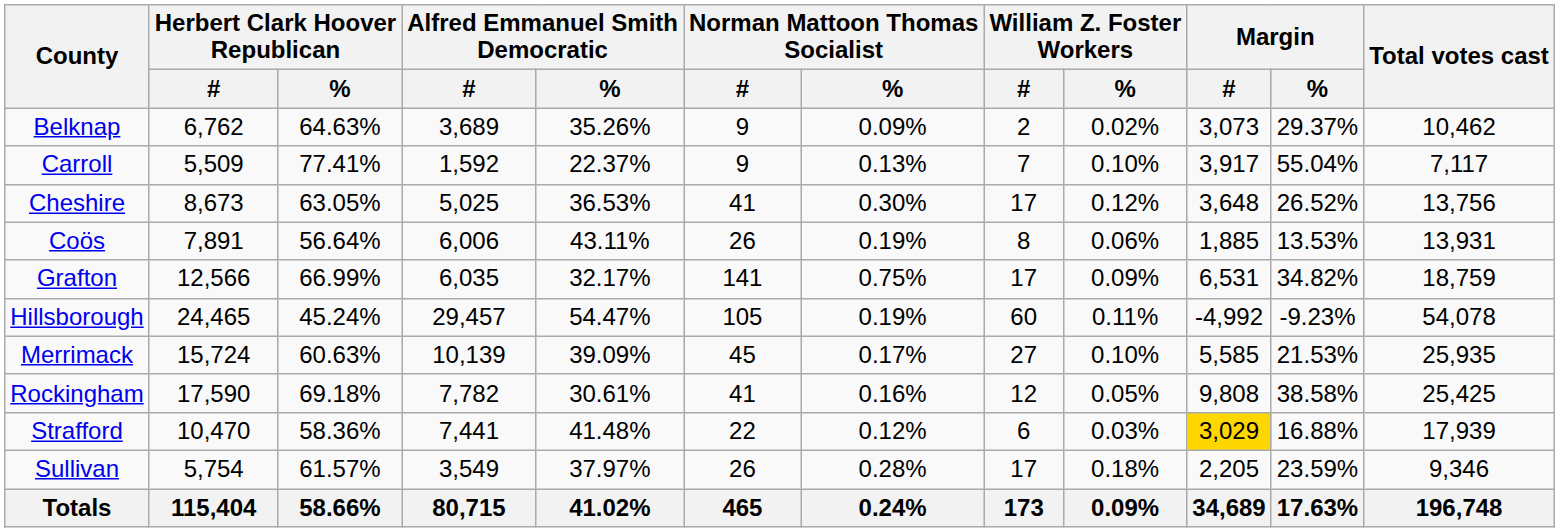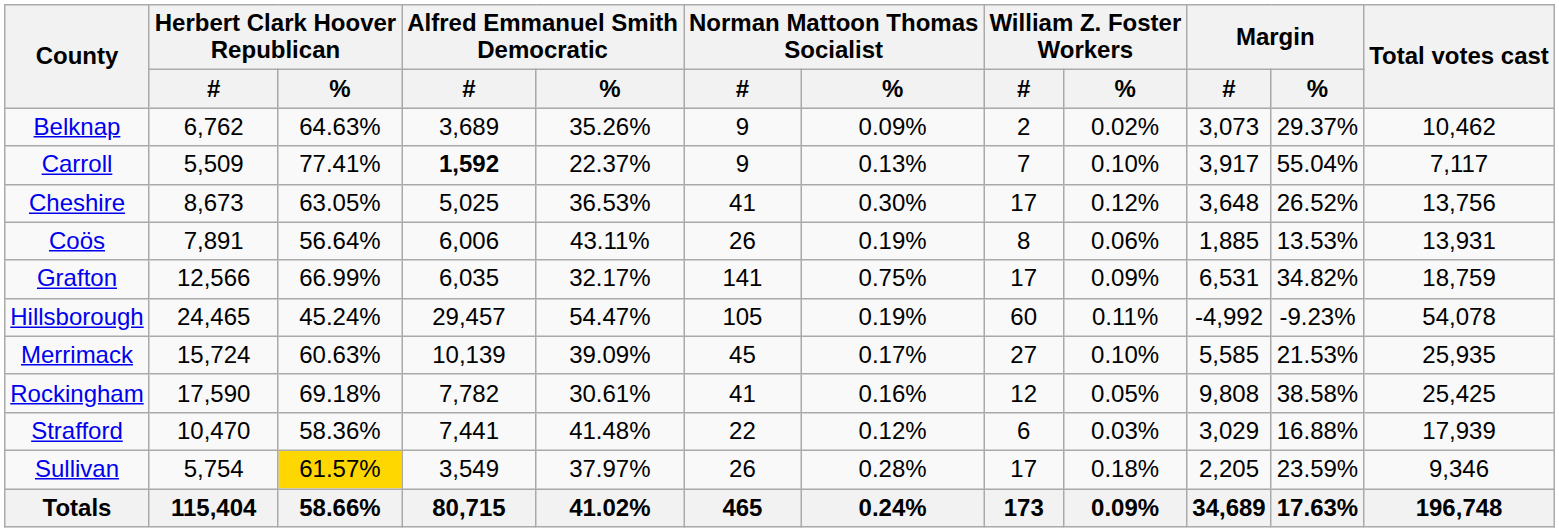(469, 164) normal -> (469, 164) bold
(1229, 431) gold background -> (1229, 431) no background
(340, 469) no background -> (340, 469) gold background
